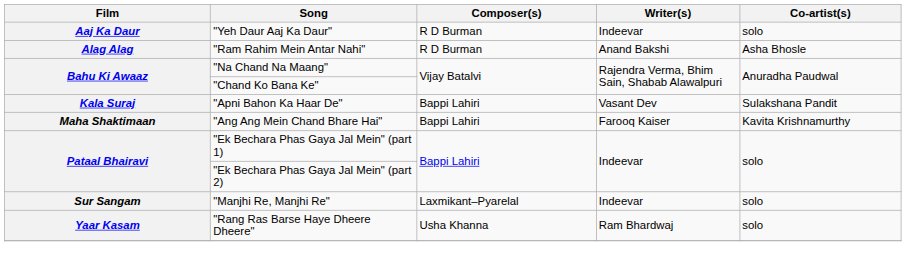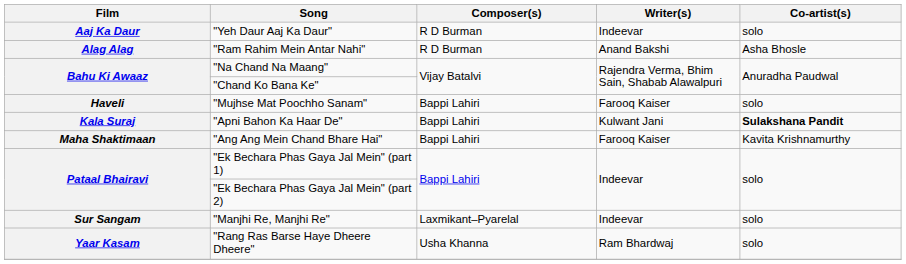+ row: (290, 103)
(628, 103) Vasant Dev -> (631, 121) Kulwant Jani
(790, 103) normal -> (793, 121) bold
